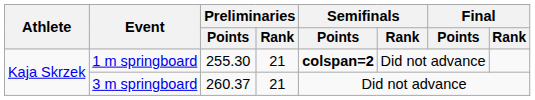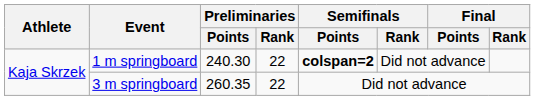(228, 61) 255.30 -> (228, 61) 240.30
(277, 61) 21 -> (277, 61) 22
(228, 84) 260.37 -> (228, 84) 260.35
(277, 84) 21 -> (277, 84) 22
